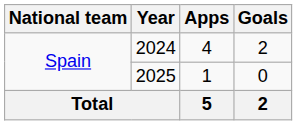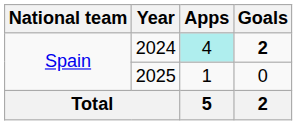(207, 47) no background -> (207, 47) paleturquoise background
(263, 47) normal -> (263, 47) bold
